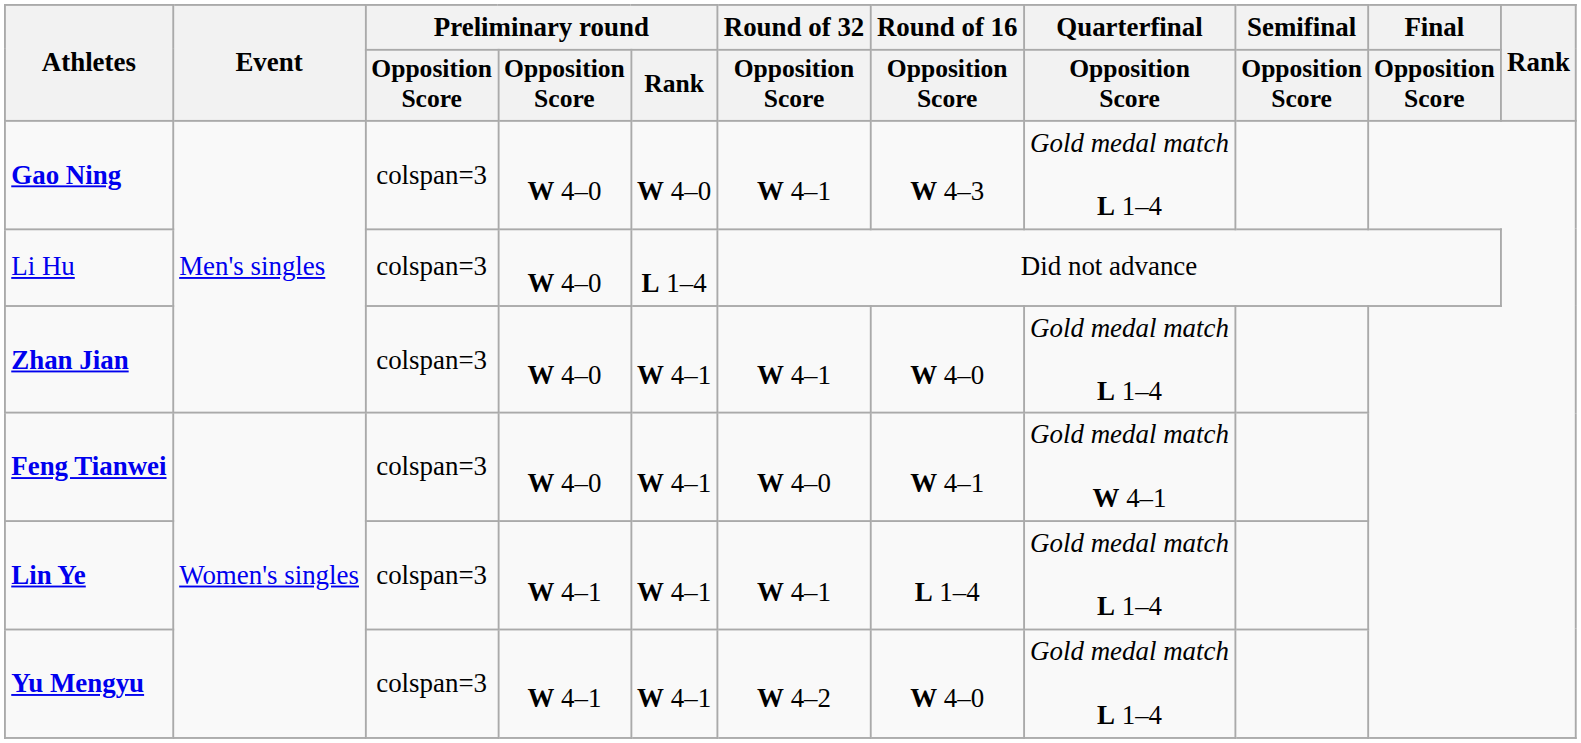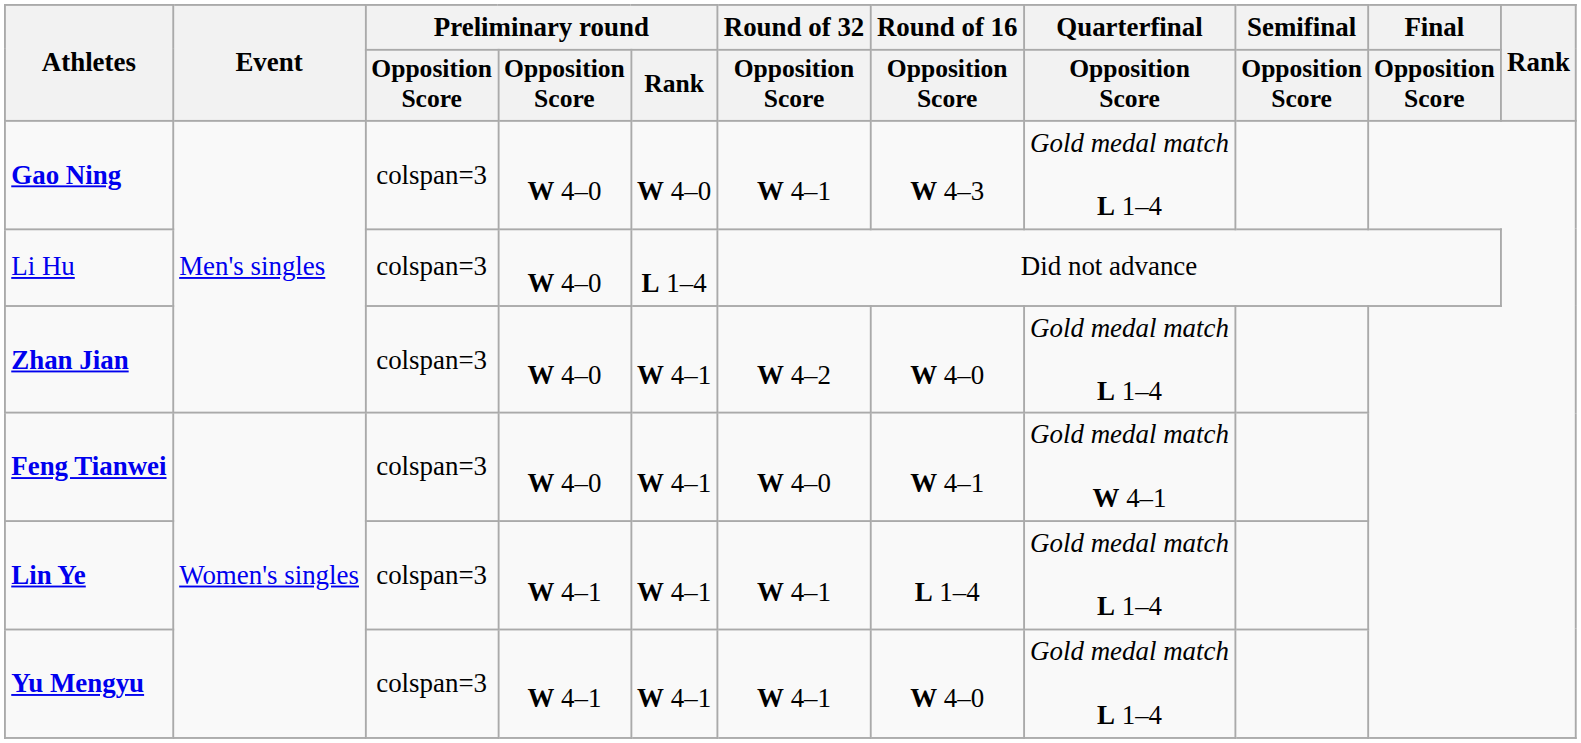(794, 375) W 4–1 -> (794, 375) W 4–2
(794, 699) W 4–2 -> (794, 699) W 4–1
